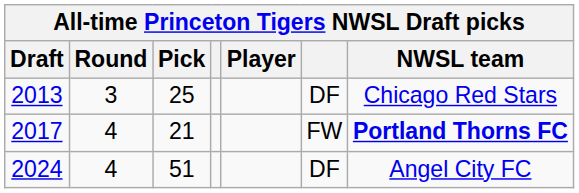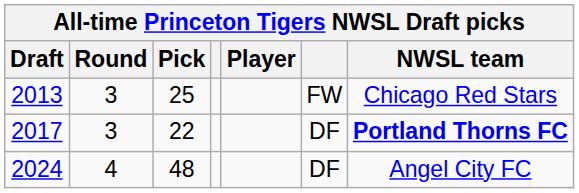(324, 95) DF -> (324, 95) FW
(111, 132) 4 -> (111, 132) 3
(182, 132) 21 -> (182, 132) 22
(324, 132) FW -> (324, 132) DF
(182, 168) 51 -> (182, 168) 48
